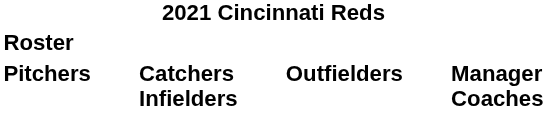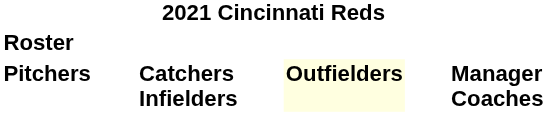(344, 73) no background -> (344, 73) lightyellow background
